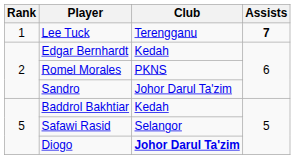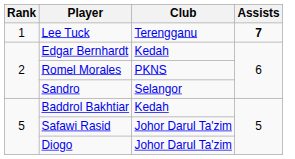(183, 88) Johor Darul Ta'zim -> (158, 88) Selangor
(158, 126) Selangor -> (183, 126) Johor Darul Ta'zim
(187, 145) bold -> (183, 145) normal
